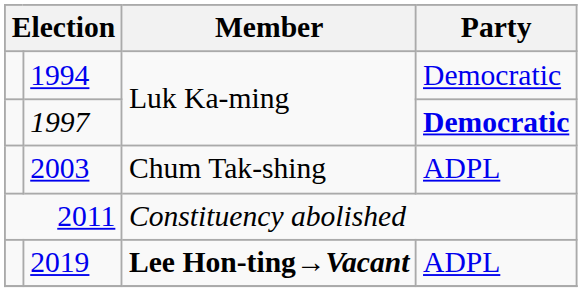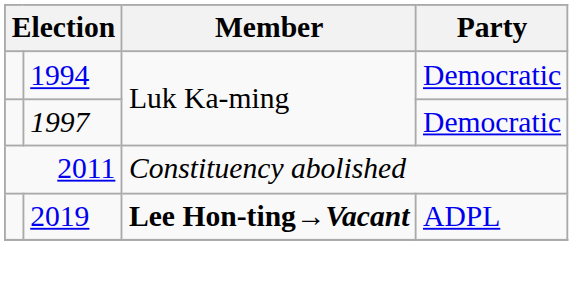(496, 121) bold -> (492, 121) normal
- row: (60, 168)
